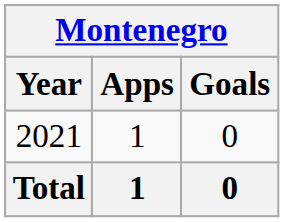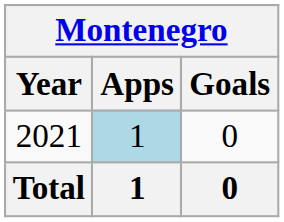(137, 135) no background -> (137, 135) lightblue background
